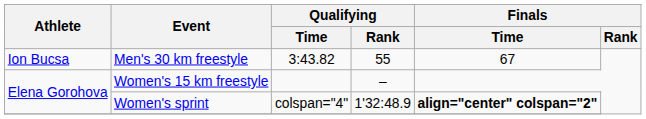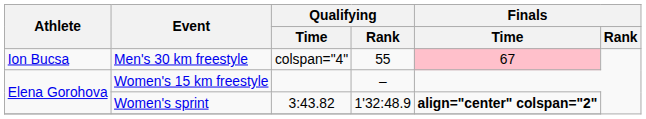(312, 59) 3:43.82 -> (312, 59) colspan="4"
(507, 59) no background -> (507, 59) pink background
(312, 103) colspan="4" -> (312, 103) 3:43.82
